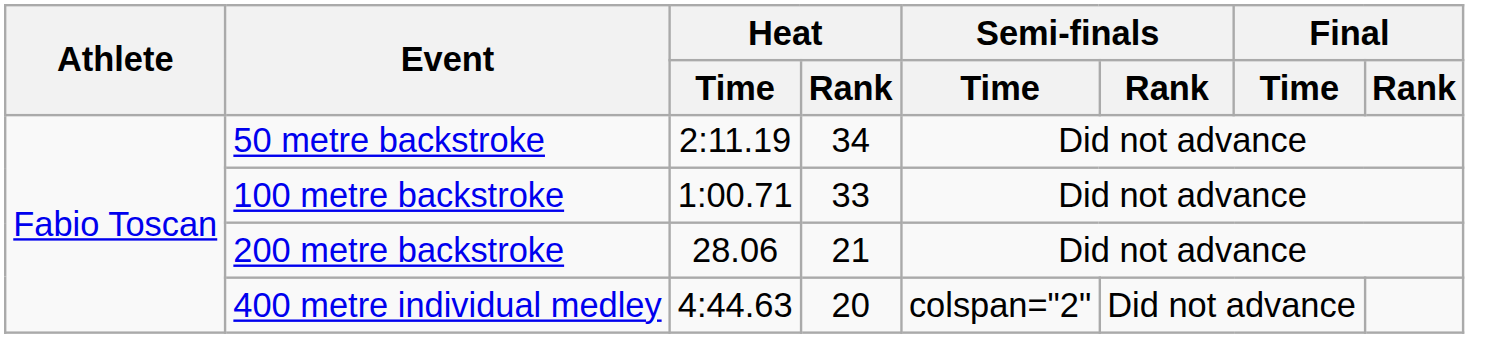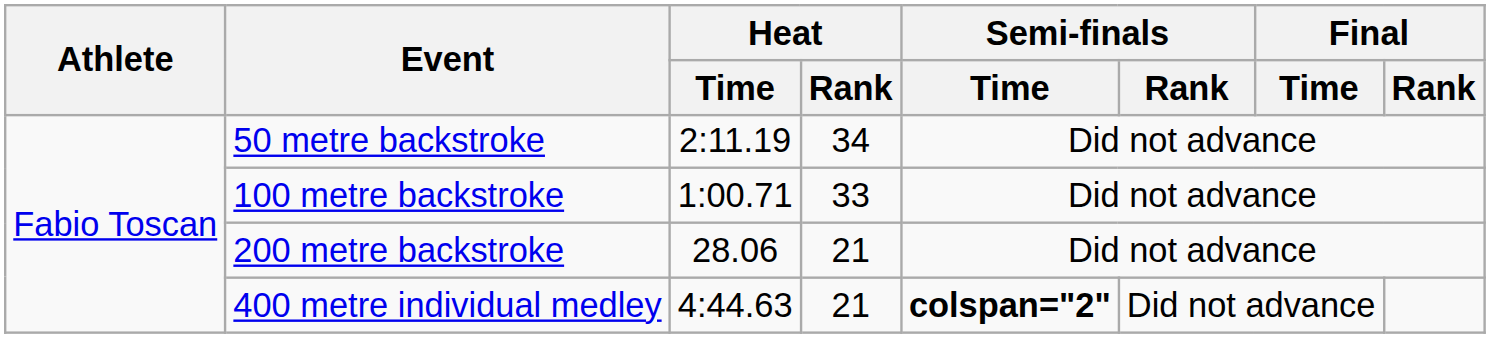(851, 305) 20 -> (851, 305) 21
(1000, 305) normal -> (1010, 305) bold
